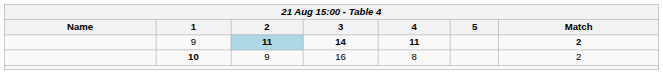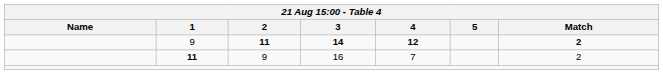(267, 42) lightblue background -> (264, 42) no background
(414, 42) 11 -> (413, 42) 12
(193, 57) 10 -> (192, 57) 11
(414, 57) 8 -> (413, 57) 7
